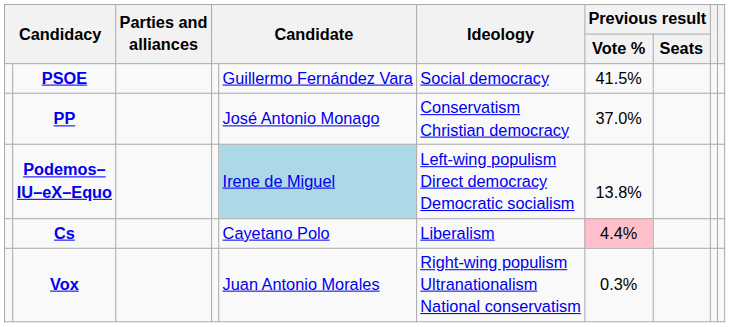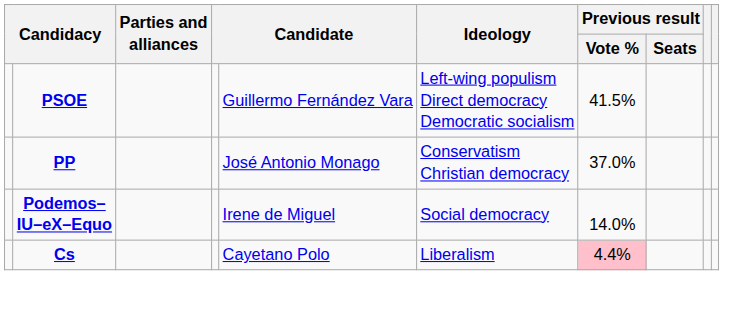(485, 78) Social democracy -> (497, 100) Left-wing populism Direct democracy Democratic socialism
(279, 181) lightblue background -> (279, 214) no background
(497, 181) Left-wing populism Direct democracy Democratic socialism -> (485, 214) Social democracy
(619, 192) 13.8% -> (612, 225) 14.0%
- row: (64, 284)
